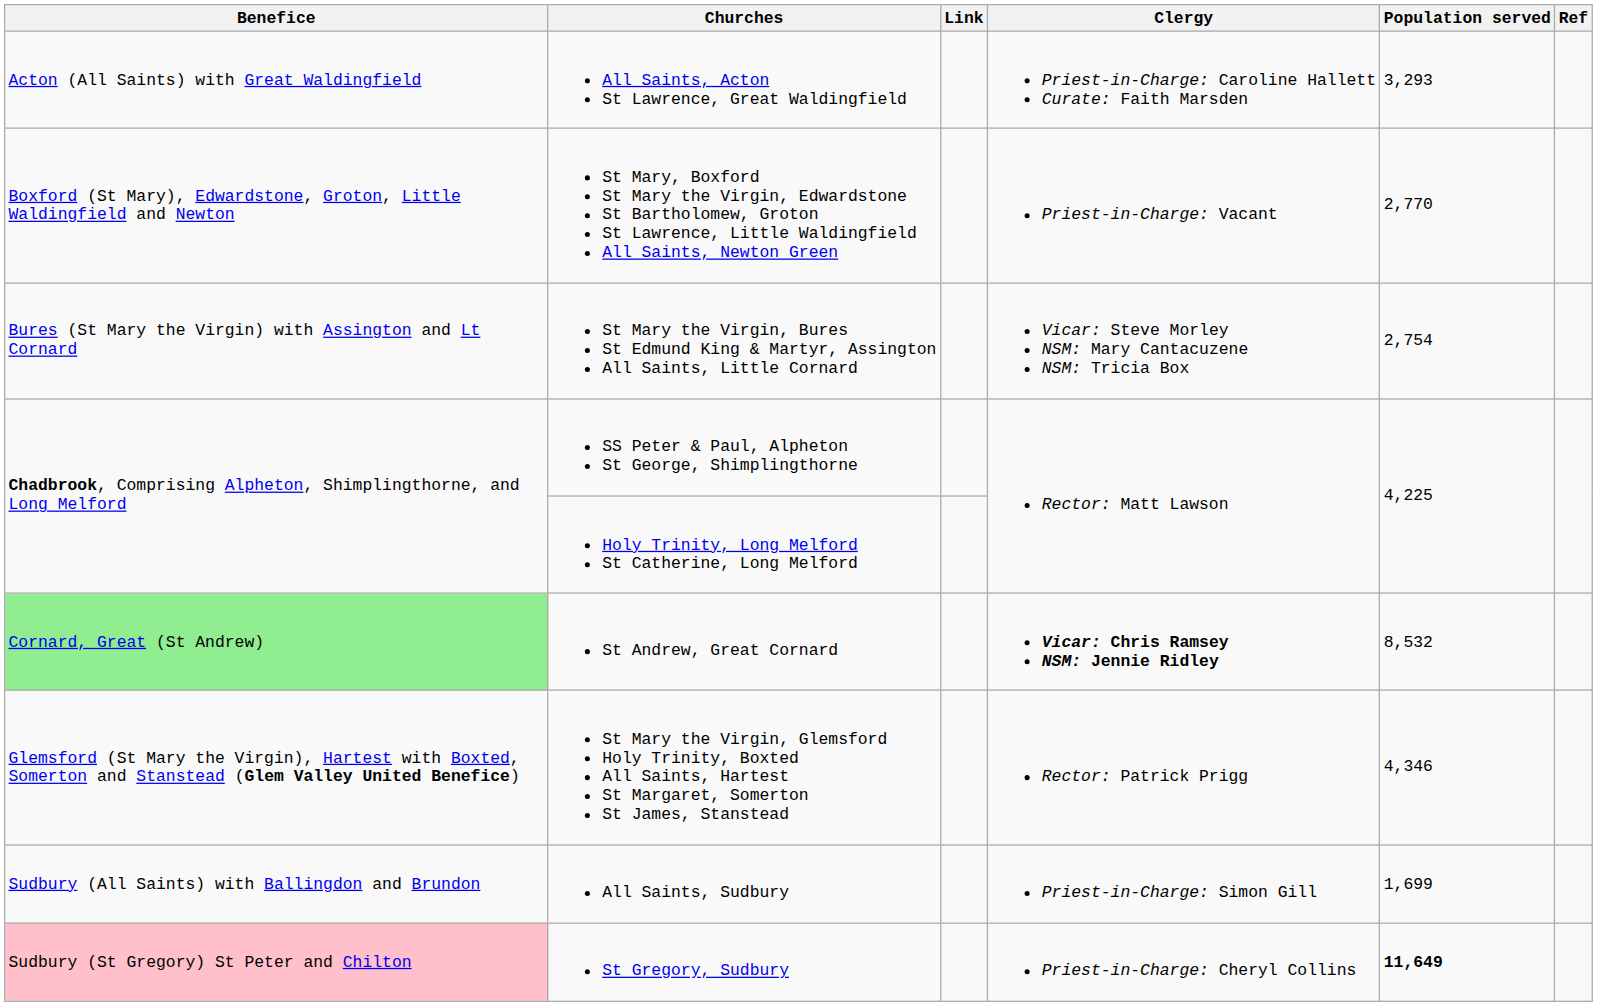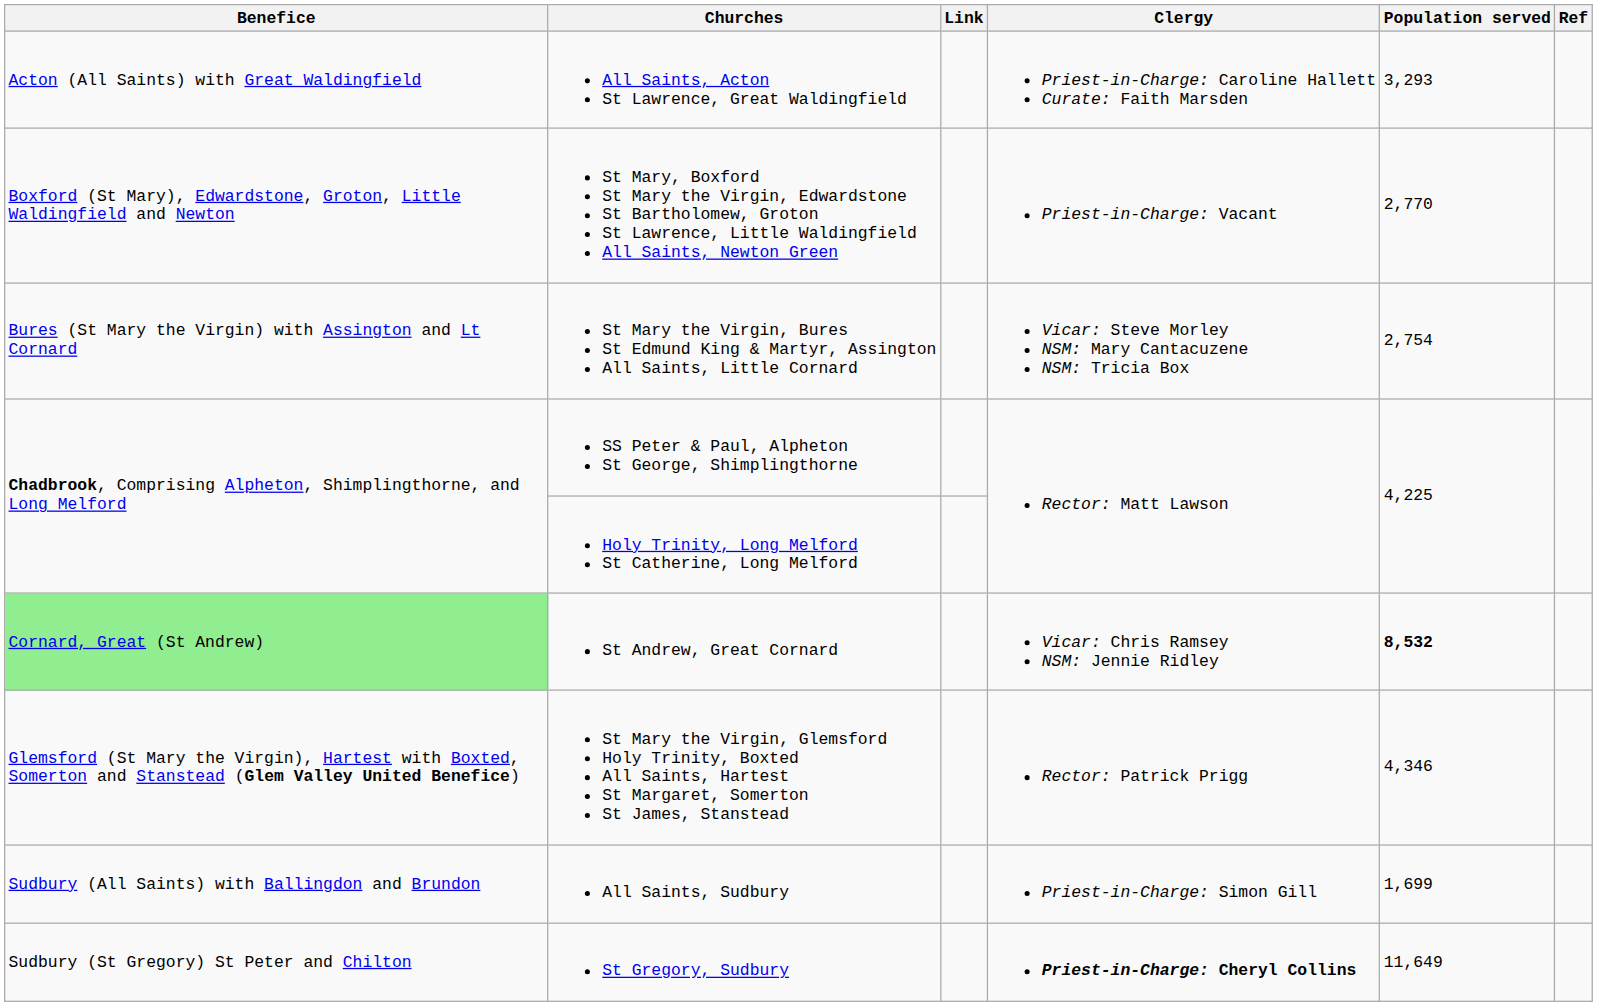(1184, 651) bold -> (1184, 651) normal
(1408, 642) normal -> (1408, 642) bold
(210, 962) pink background -> (210, 962) no background
(1184, 971) normal -> (1184, 971) bold
(1413, 962) bold -> (1413, 962) normal
